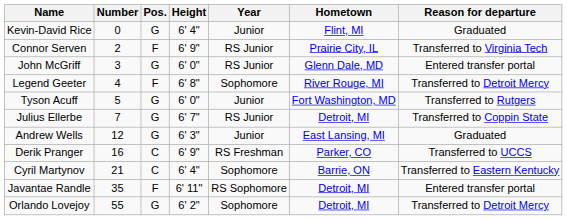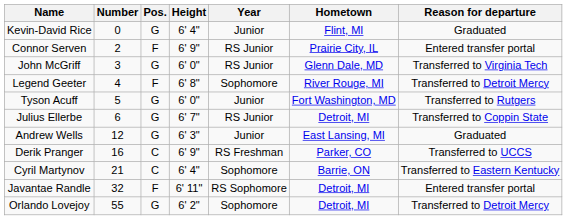(480, 48) Transferred to Virginia Tech -> (480, 48) Entered transfer portal
(480, 65) Entered transfer portal -> (480, 65) Transferred to Virginia Tech
(118, 118) 7 -> (118, 118) 6
(118, 188) 35 -> (118, 188) 32
